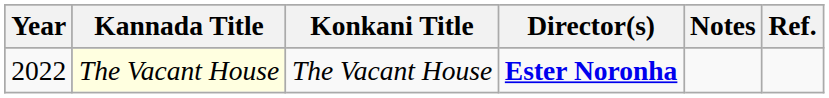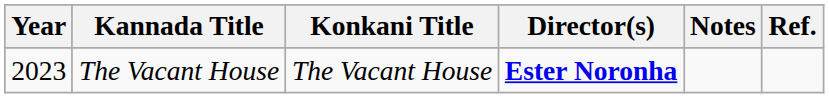(39, 69) 2022 -> (39, 69) 2023
(179, 69) lightyellow background -> (179, 69) no background
